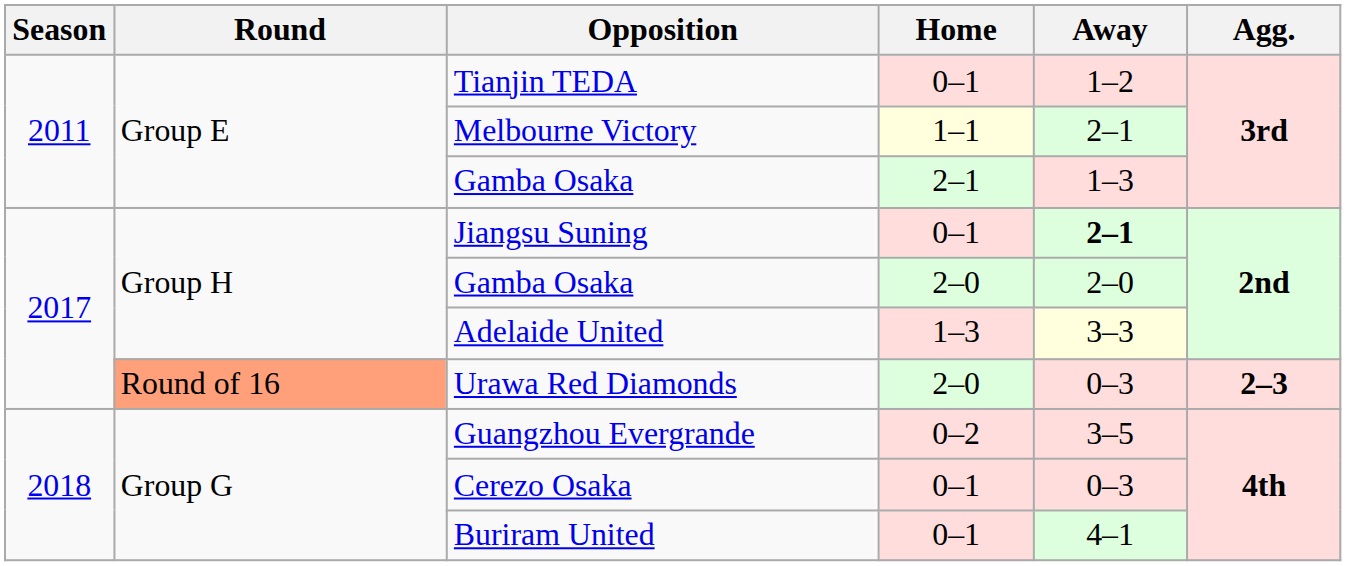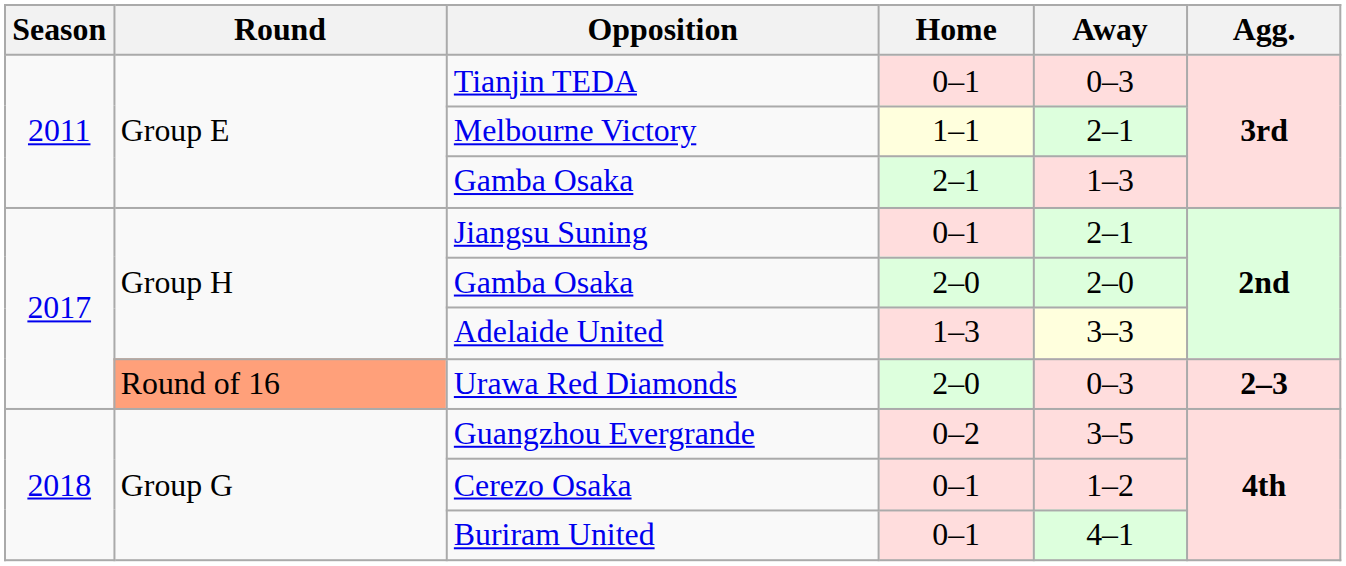(1110, 80) 1–2 -> (1110, 80) 0–3
(1110, 231) bold -> (1110, 231) normal
(1110, 484) 0–3 -> (1110, 484) 1–2
